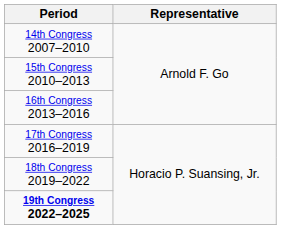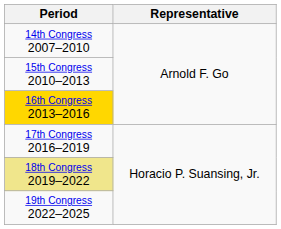(59, 108) no background -> (59, 108) gold background
(59, 175) no background -> (59, 175) khaki background
(59, 207) bold -> (59, 208) normal
